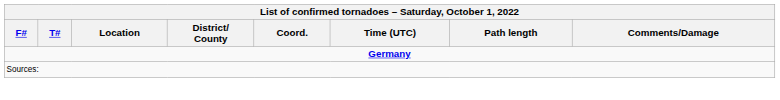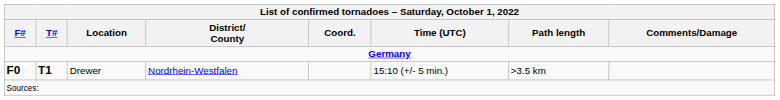+ row: (13, 70)
